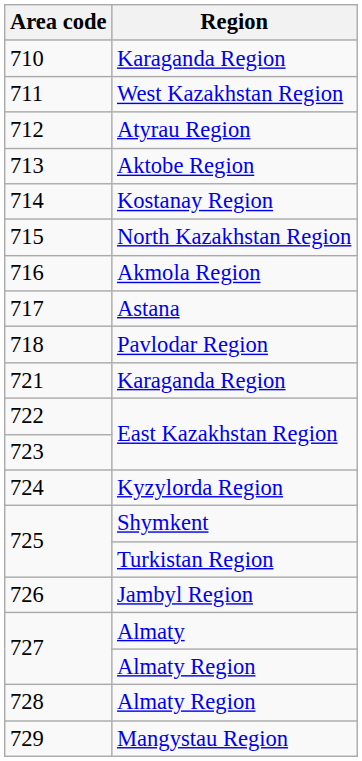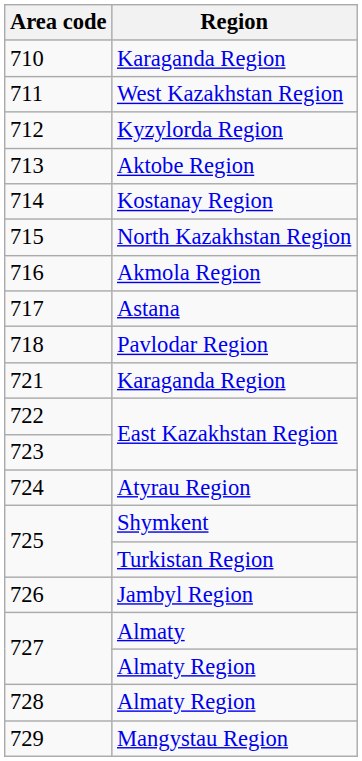(184, 129) Atyrau Region -> (200, 129) Kyzylorda Region
(200, 487) Kyzylorda Region -> (184, 487) Atyrau Region
